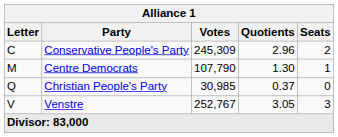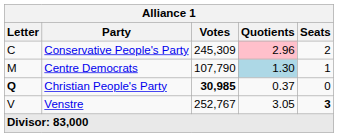(284, 50) no background -> (284, 50) pink background
(284, 68) no background -> (284, 68) lightblue background
(11, 86) normal -> (11, 86) bold
(218, 86) normal -> (218, 86) bold
(328, 104) normal -> (328, 104) bold
